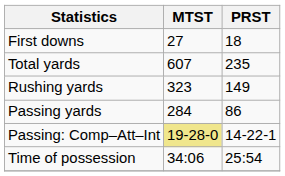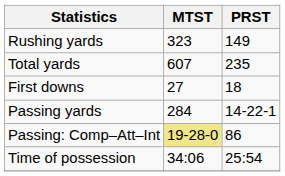rows swapped: (46, 40) <-> (55, 87)
(233, 111) 86 -> (251, 111) 14-22-1
(251, 135) 14-22-1 -> (233, 135) 86
